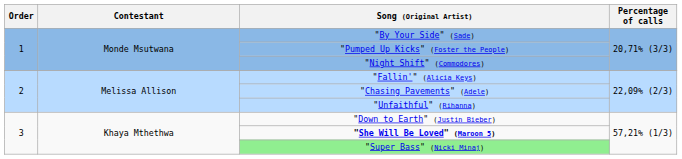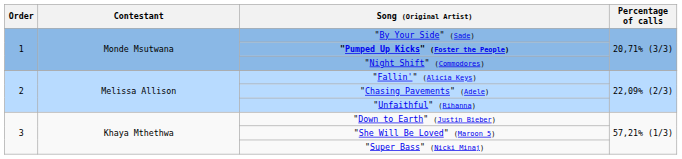(425, 49) normal -> (425, 49) bold
(425, 133) bold -> (425, 133) normal
(425, 147) lightgreen background -> (425, 147) no background
